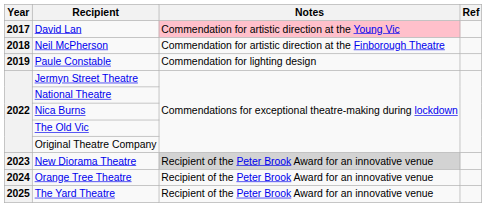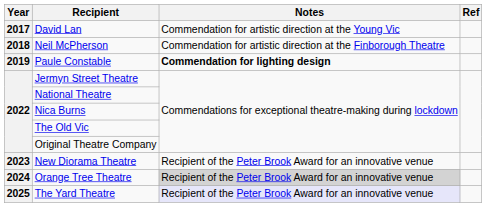(281, 29) pink background -> (281, 29) no background
(239, 62) normal -> (246, 62) bold
(297, 161) lightgrey background -> (297, 161) no background
(297, 177) no background -> (297, 177) lightgrey background
(297, 194) no background -> (297, 194) lavender background
